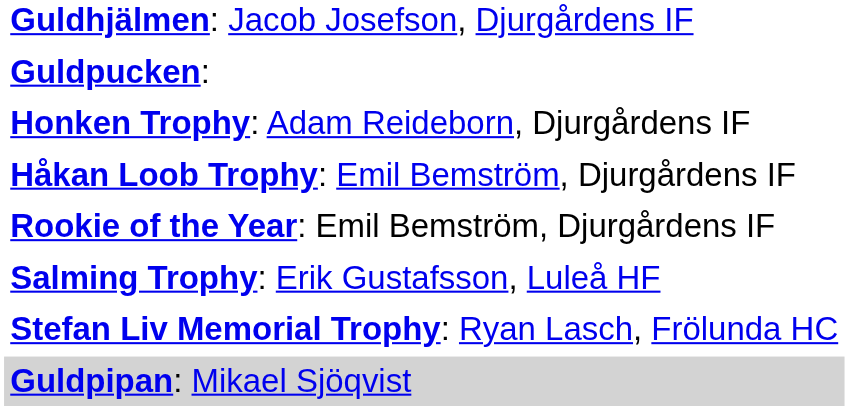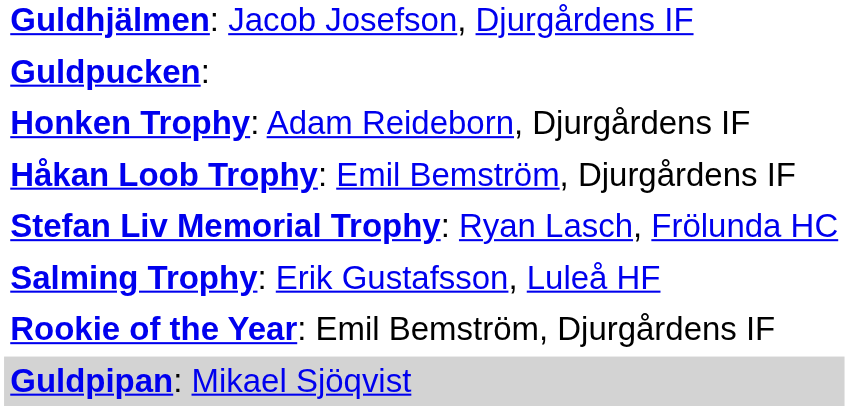(393, 226) Rookie of the Year: Emil Bemström, Djurgårdens IF -> (424, 226) Stefan Liv Memorial Trophy: Ryan Lasch, Frölunda HC
(424, 329) Stefan Liv Memorial Trophy: Ryan Lasch, Frölunda HC -> (393, 329) Rookie of the Year: Emil Bemström, Djurgårdens IF
